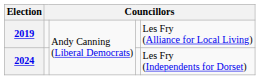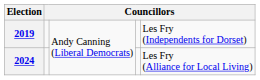(197, 34) Les Fry (Alliance for Local Living) -> (195, 34) Les Fry (Independents for Dorset)
(195, 61) Les Fry (Independents for Dorset) -> (197, 61) Les Fry (Alliance for Local Living)
